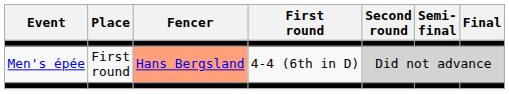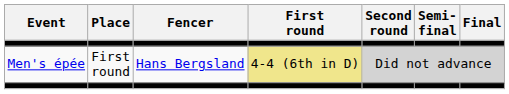(190, 64) lightsalmon background -> (190, 64) no background
(305, 64) no background -> (305, 64) khaki background
